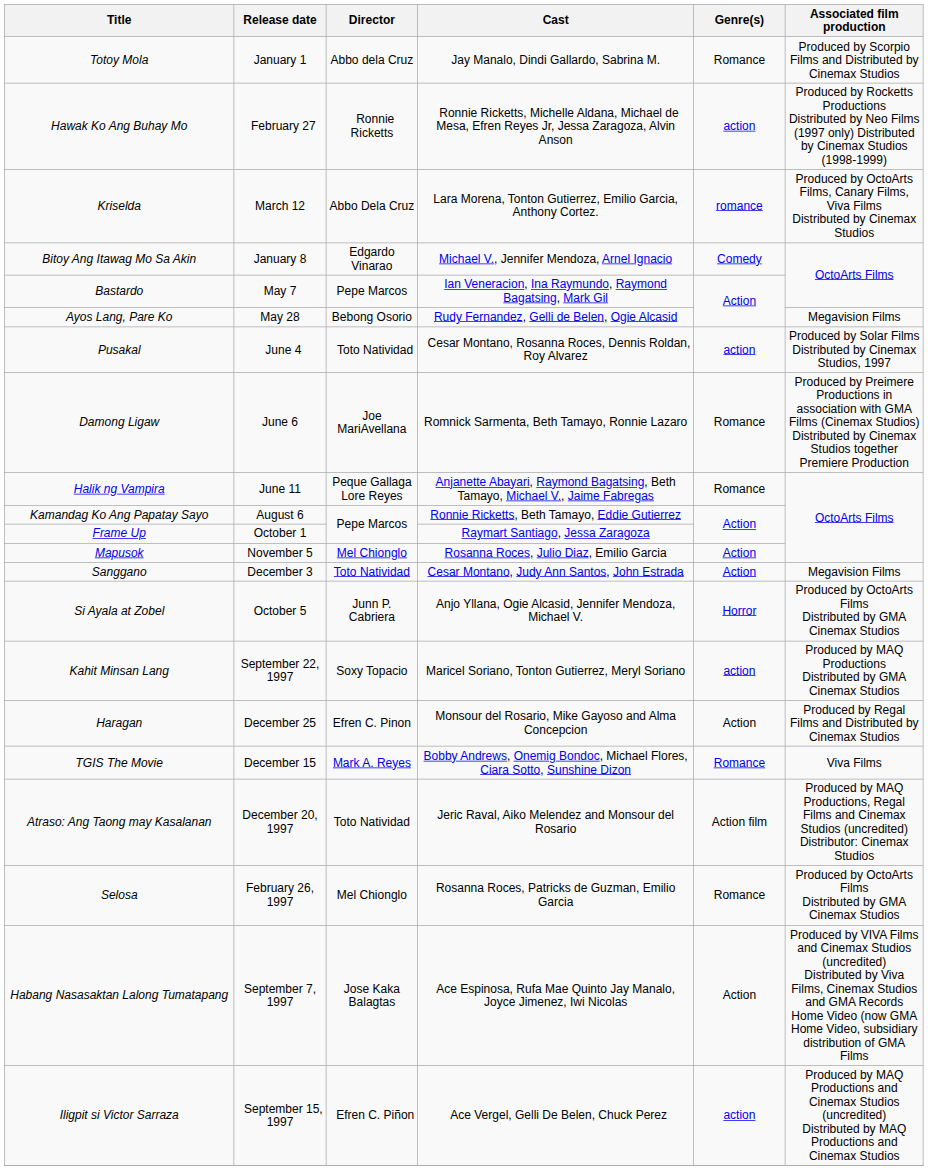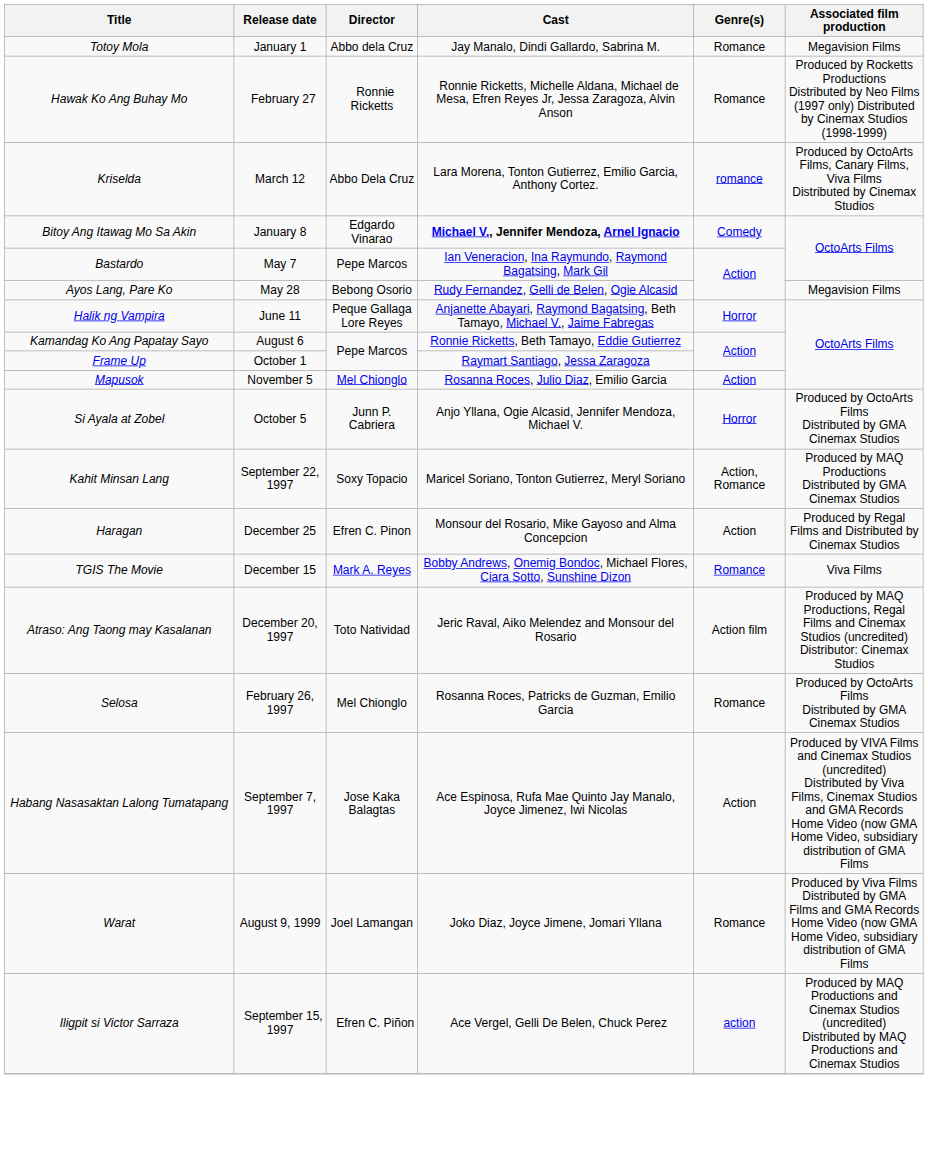(854, 60) Produced by Scorpio Films and Distributed by Cinemax Studios -> (854, 46) Megavision Films
(739, 126) action -> (739, 99) Romance
(556, 258) normal -> (556, 231) bold
- row: (119, 349)
- row: (119, 422)
(739, 489) Romance -> (739, 315) Horror
- row: (119, 571)
(739, 670) action -> (739, 478) Action, Romance
+ row: (119, 923)
